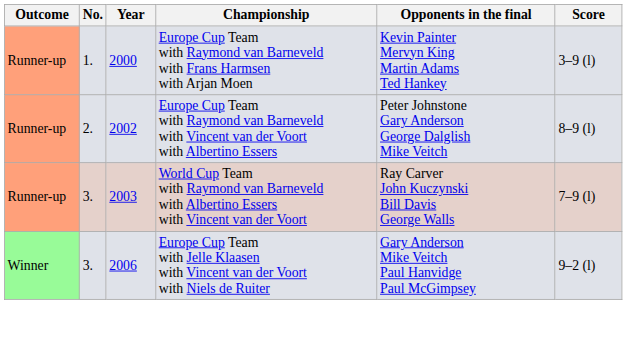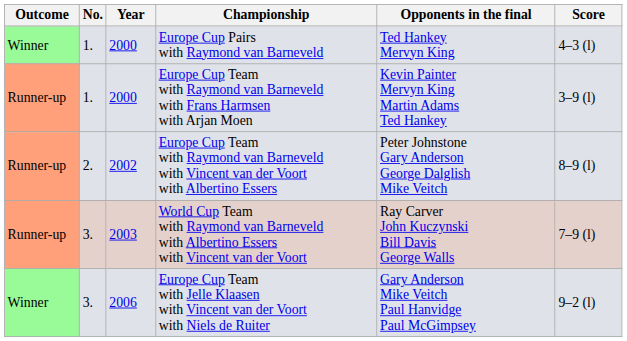+ row: (241, 44)
